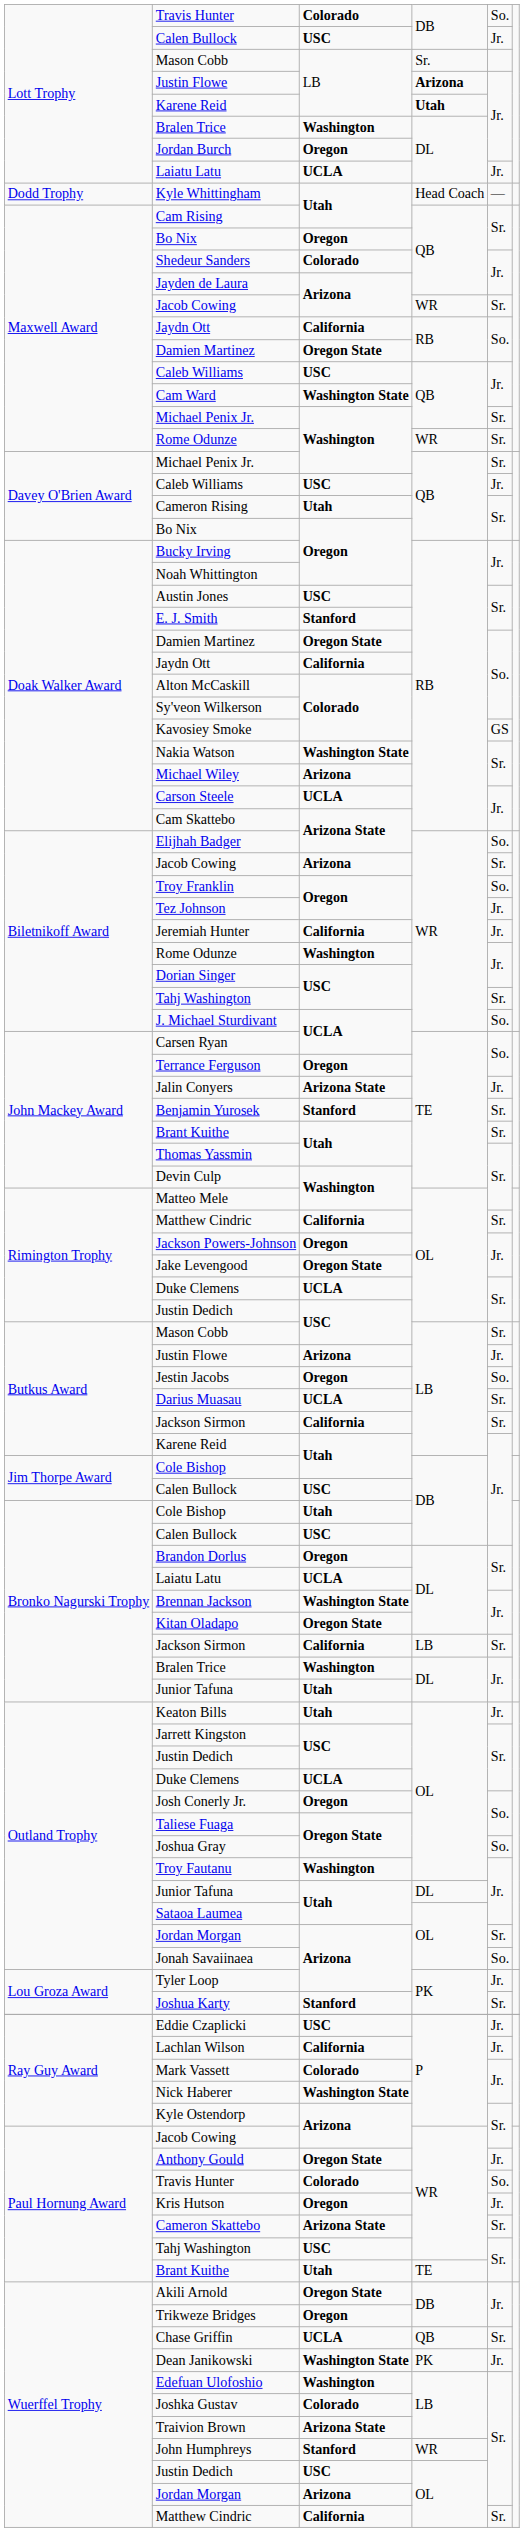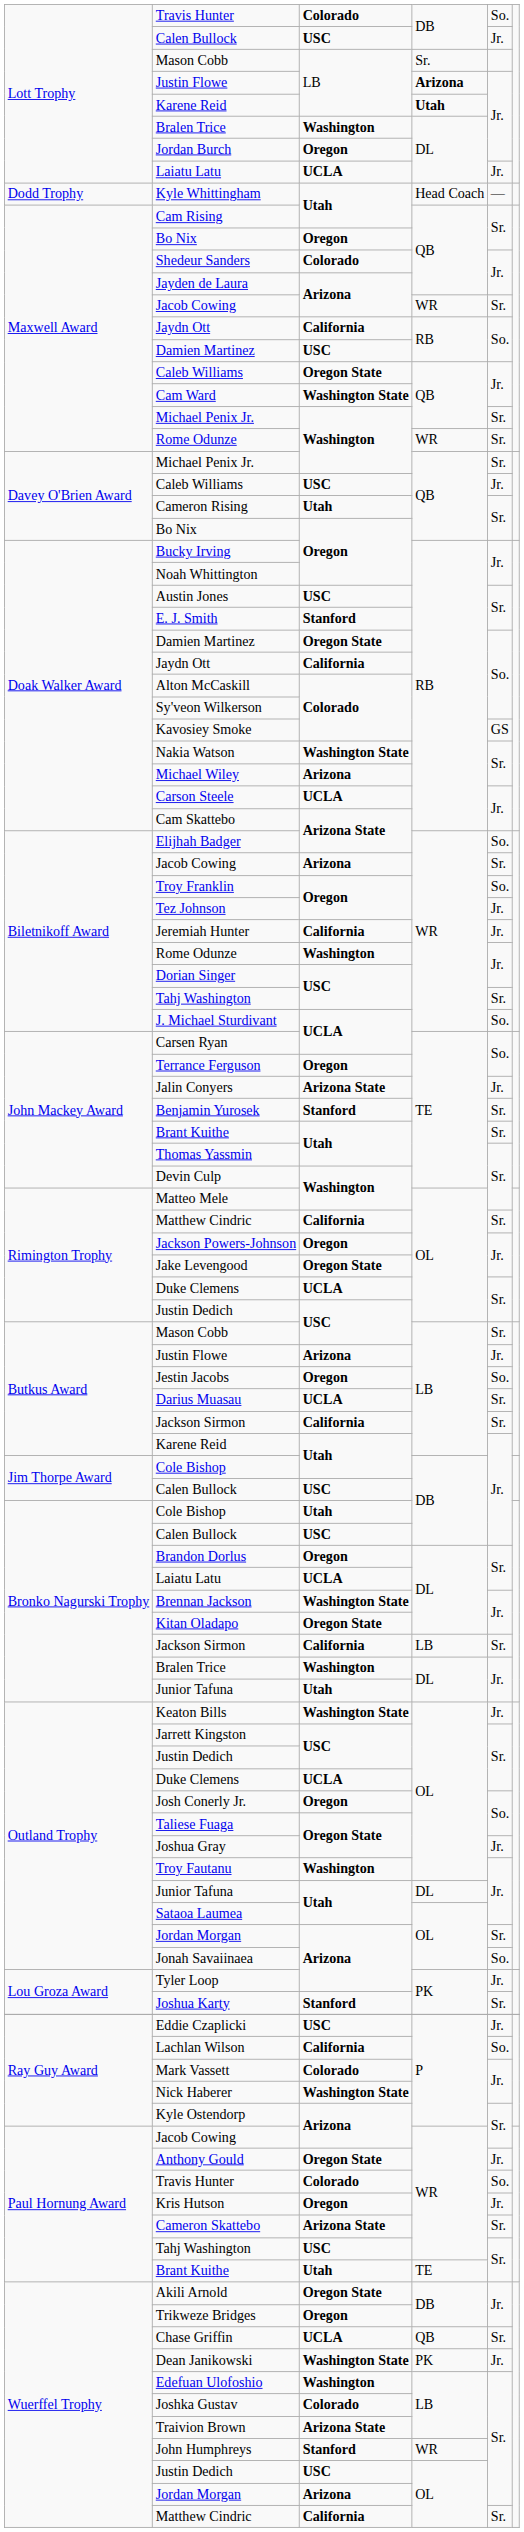(342, 350) Oregon State -> (317, 350) USC
(317, 372) USC -> (342, 372) Oregon State
(318, 1712) Utah -> (356, 1712) Washington State
(500, 1846) So. -> (497, 1846) Jr.
(497, 2047) Jr. -> (500, 2047) So.
